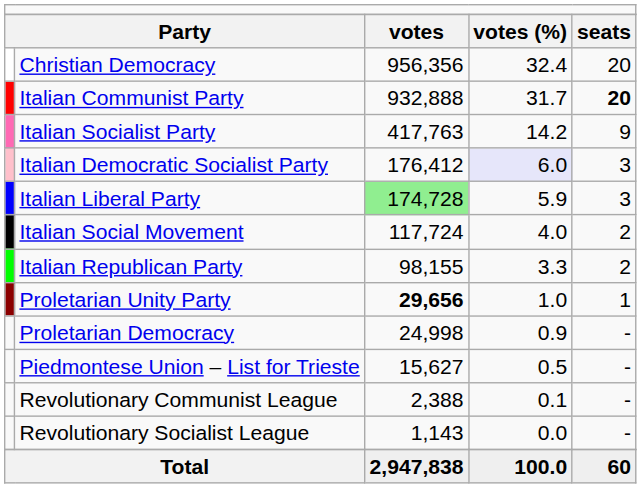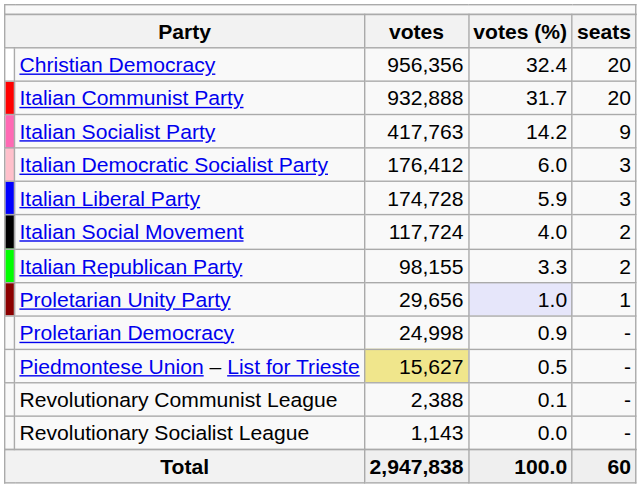(619, 98) bold -> (619, 98) normal
(552, 165) lavender background -> (552, 165) no background
(425, 199) lightgreen background -> (425, 199) no background
(431, 299) bold -> (431, 299) normal
(552, 299) no background -> (552, 299) lavender background
(431, 366) no background -> (431, 366) khaki background
